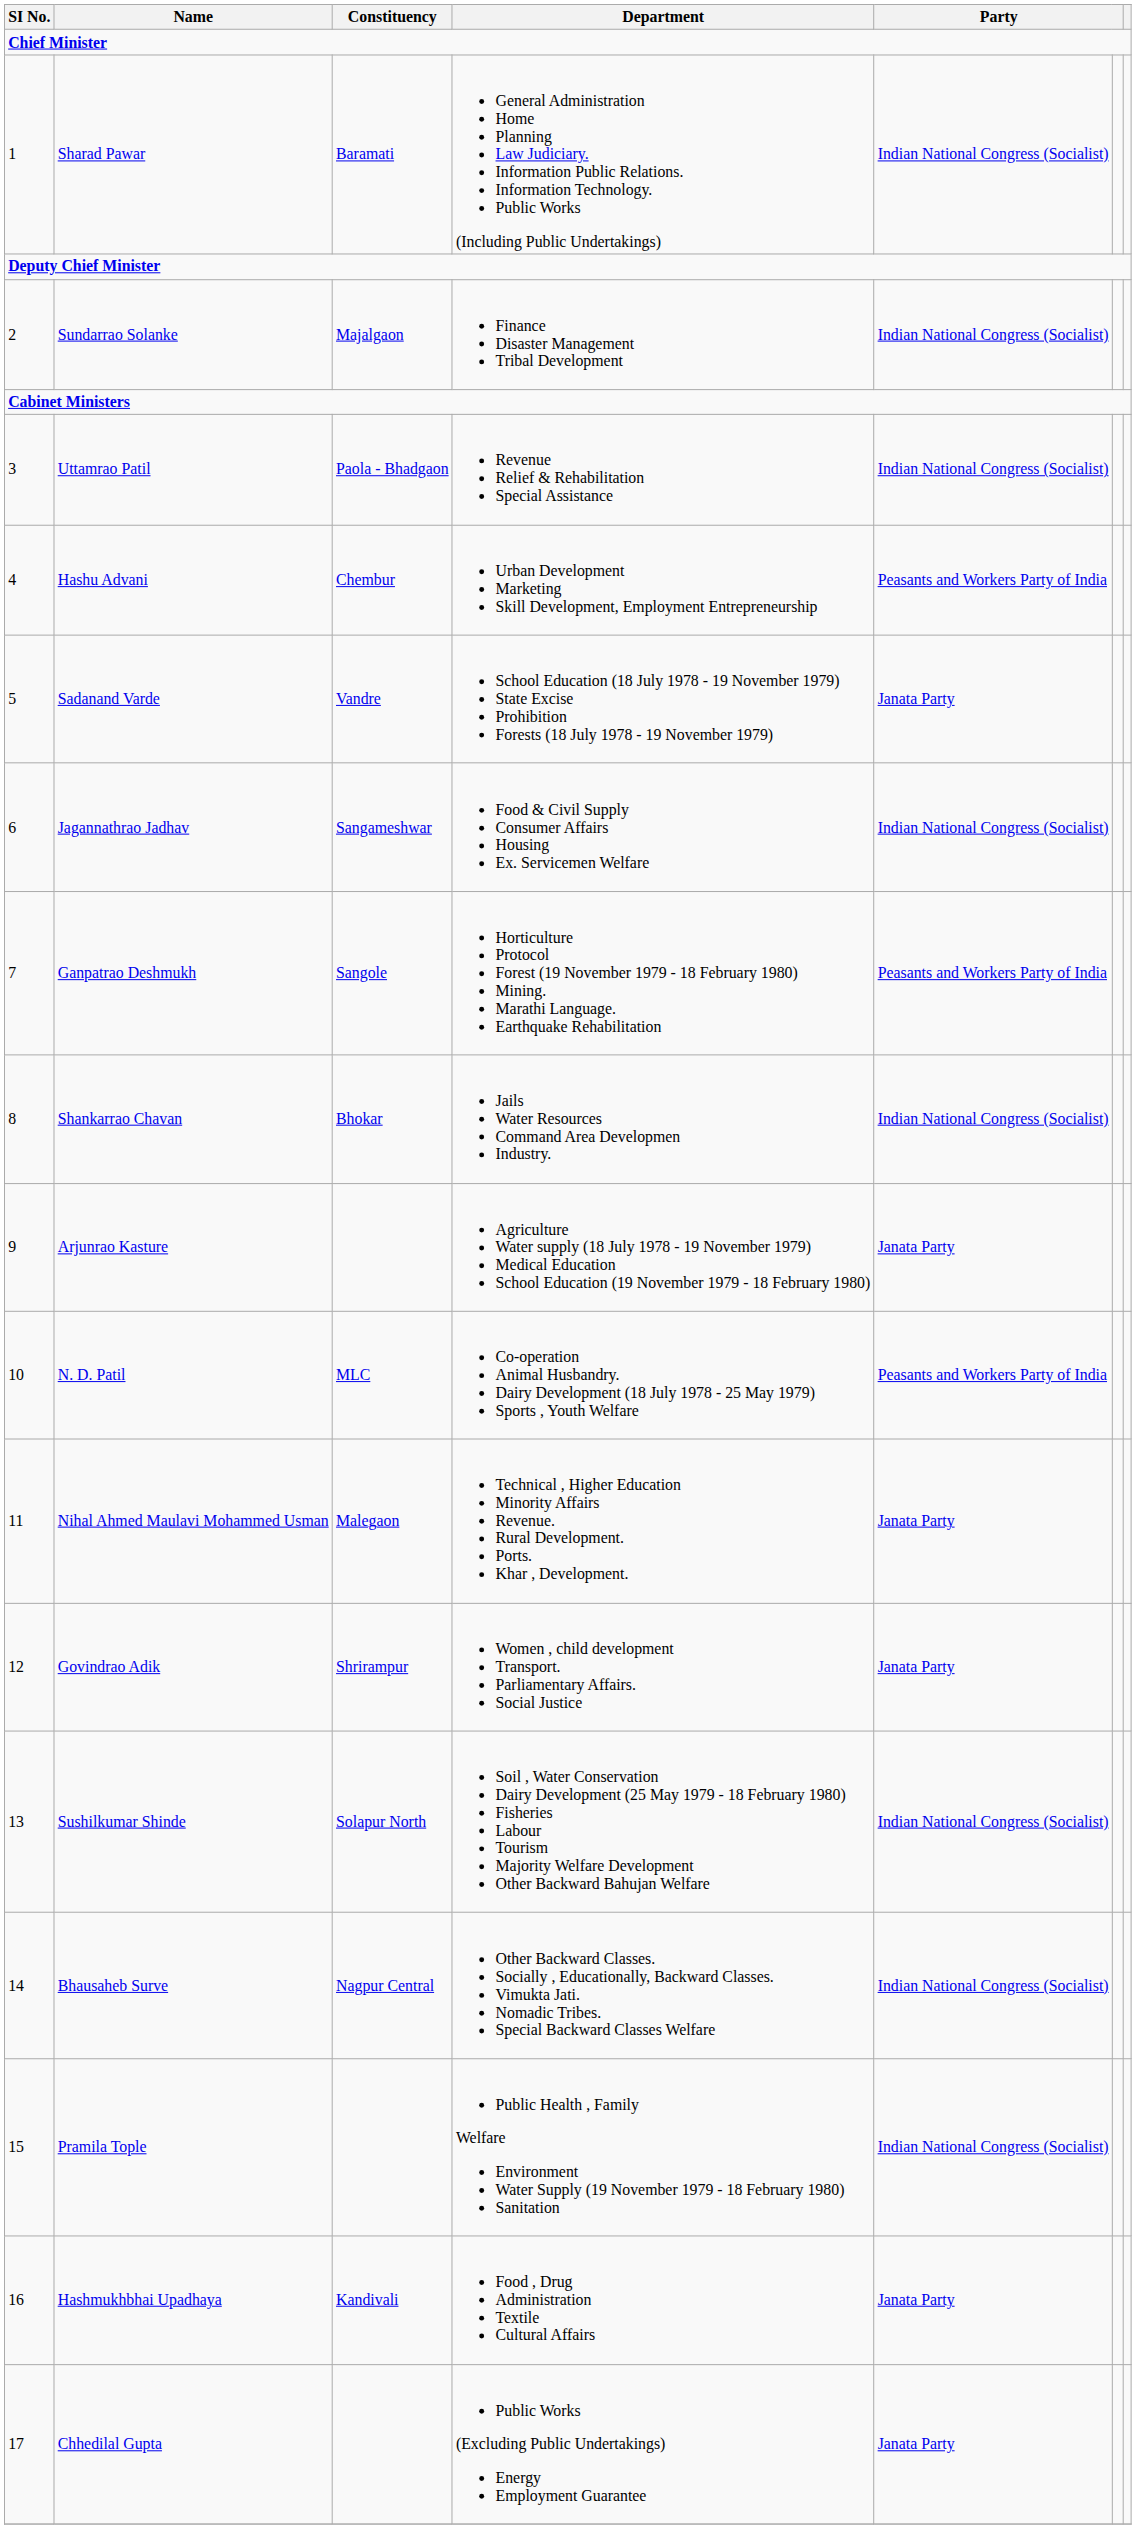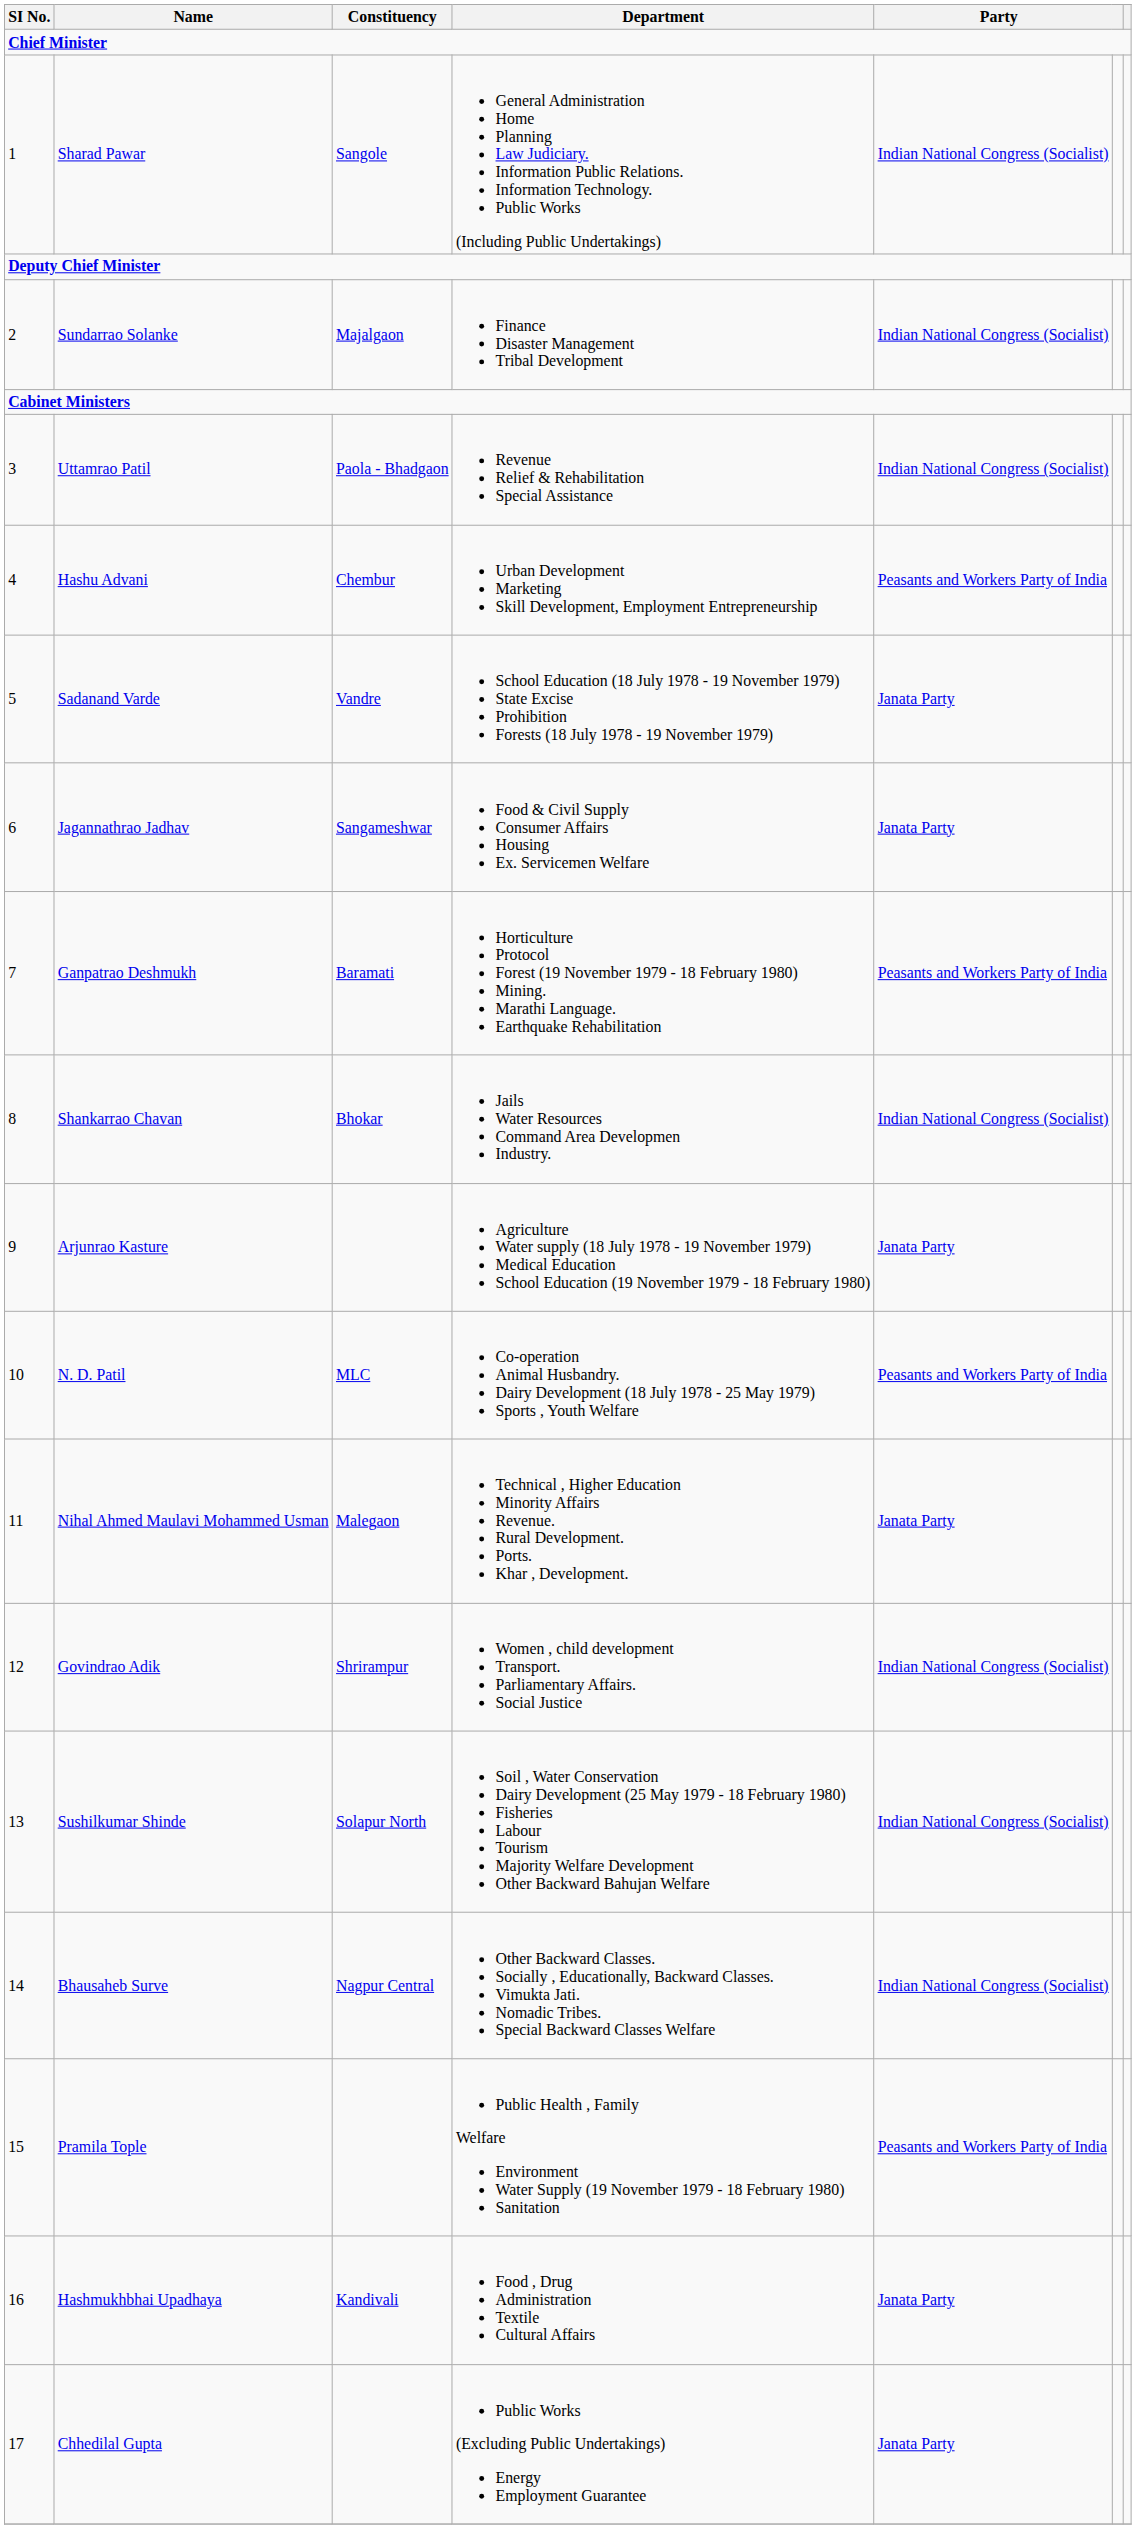(365, 154) Baramati -> (362, 154) Sangole
(993, 827) Indian National Congress (Socialist) -> (916, 827) Janata Party
(362, 973) Sangole -> (365, 973) Baramati
(916, 1667) Janata Party -> (993, 1667) Indian National Congress (Socialist)
(993, 2147) Indian National Congress (Socialist) -> (992, 2147) Peasants and Workers Party of India
